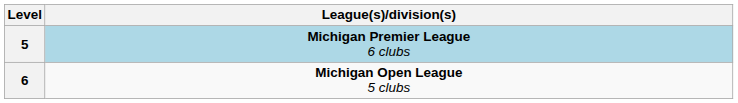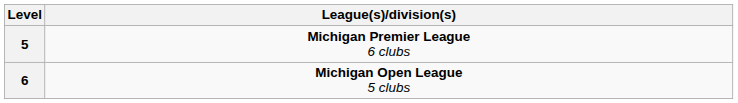(389, 44) lightblue background -> (389, 44) no background
